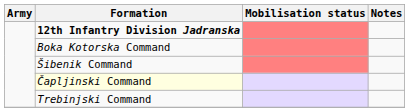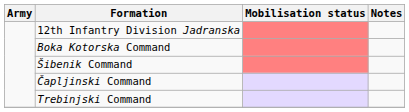(139, 30) bold -> (139, 30) normal
(94, 82) lightyellow background -> (94, 82) no background
